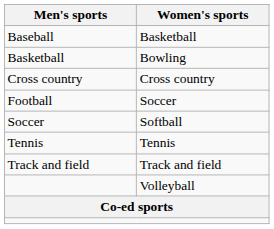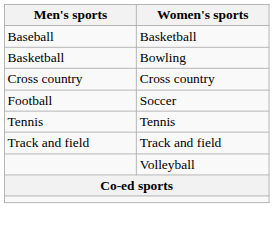- row: (161, 121)
